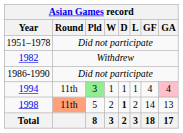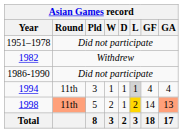(95, 89) lightgreen background -> (95, 89) no background
(135, 89) no background -> (135, 89) lightgrey background
(168, 89) pink background -> (168, 89) no background
(124, 105) bold -> (124, 105) normal
(135, 105) no background -> (135, 105) gold background
(168, 105) no background -> (168, 105) lightsalmon background
